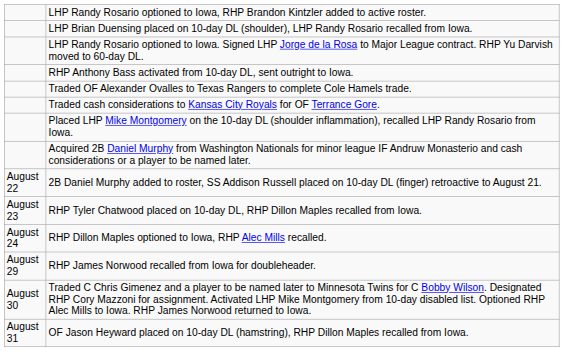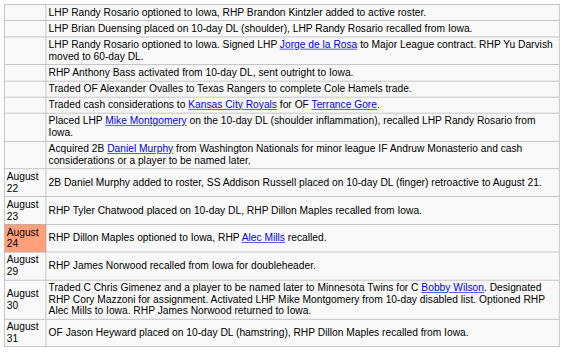(23, 238) no background -> (23, 238) lightsalmon background
